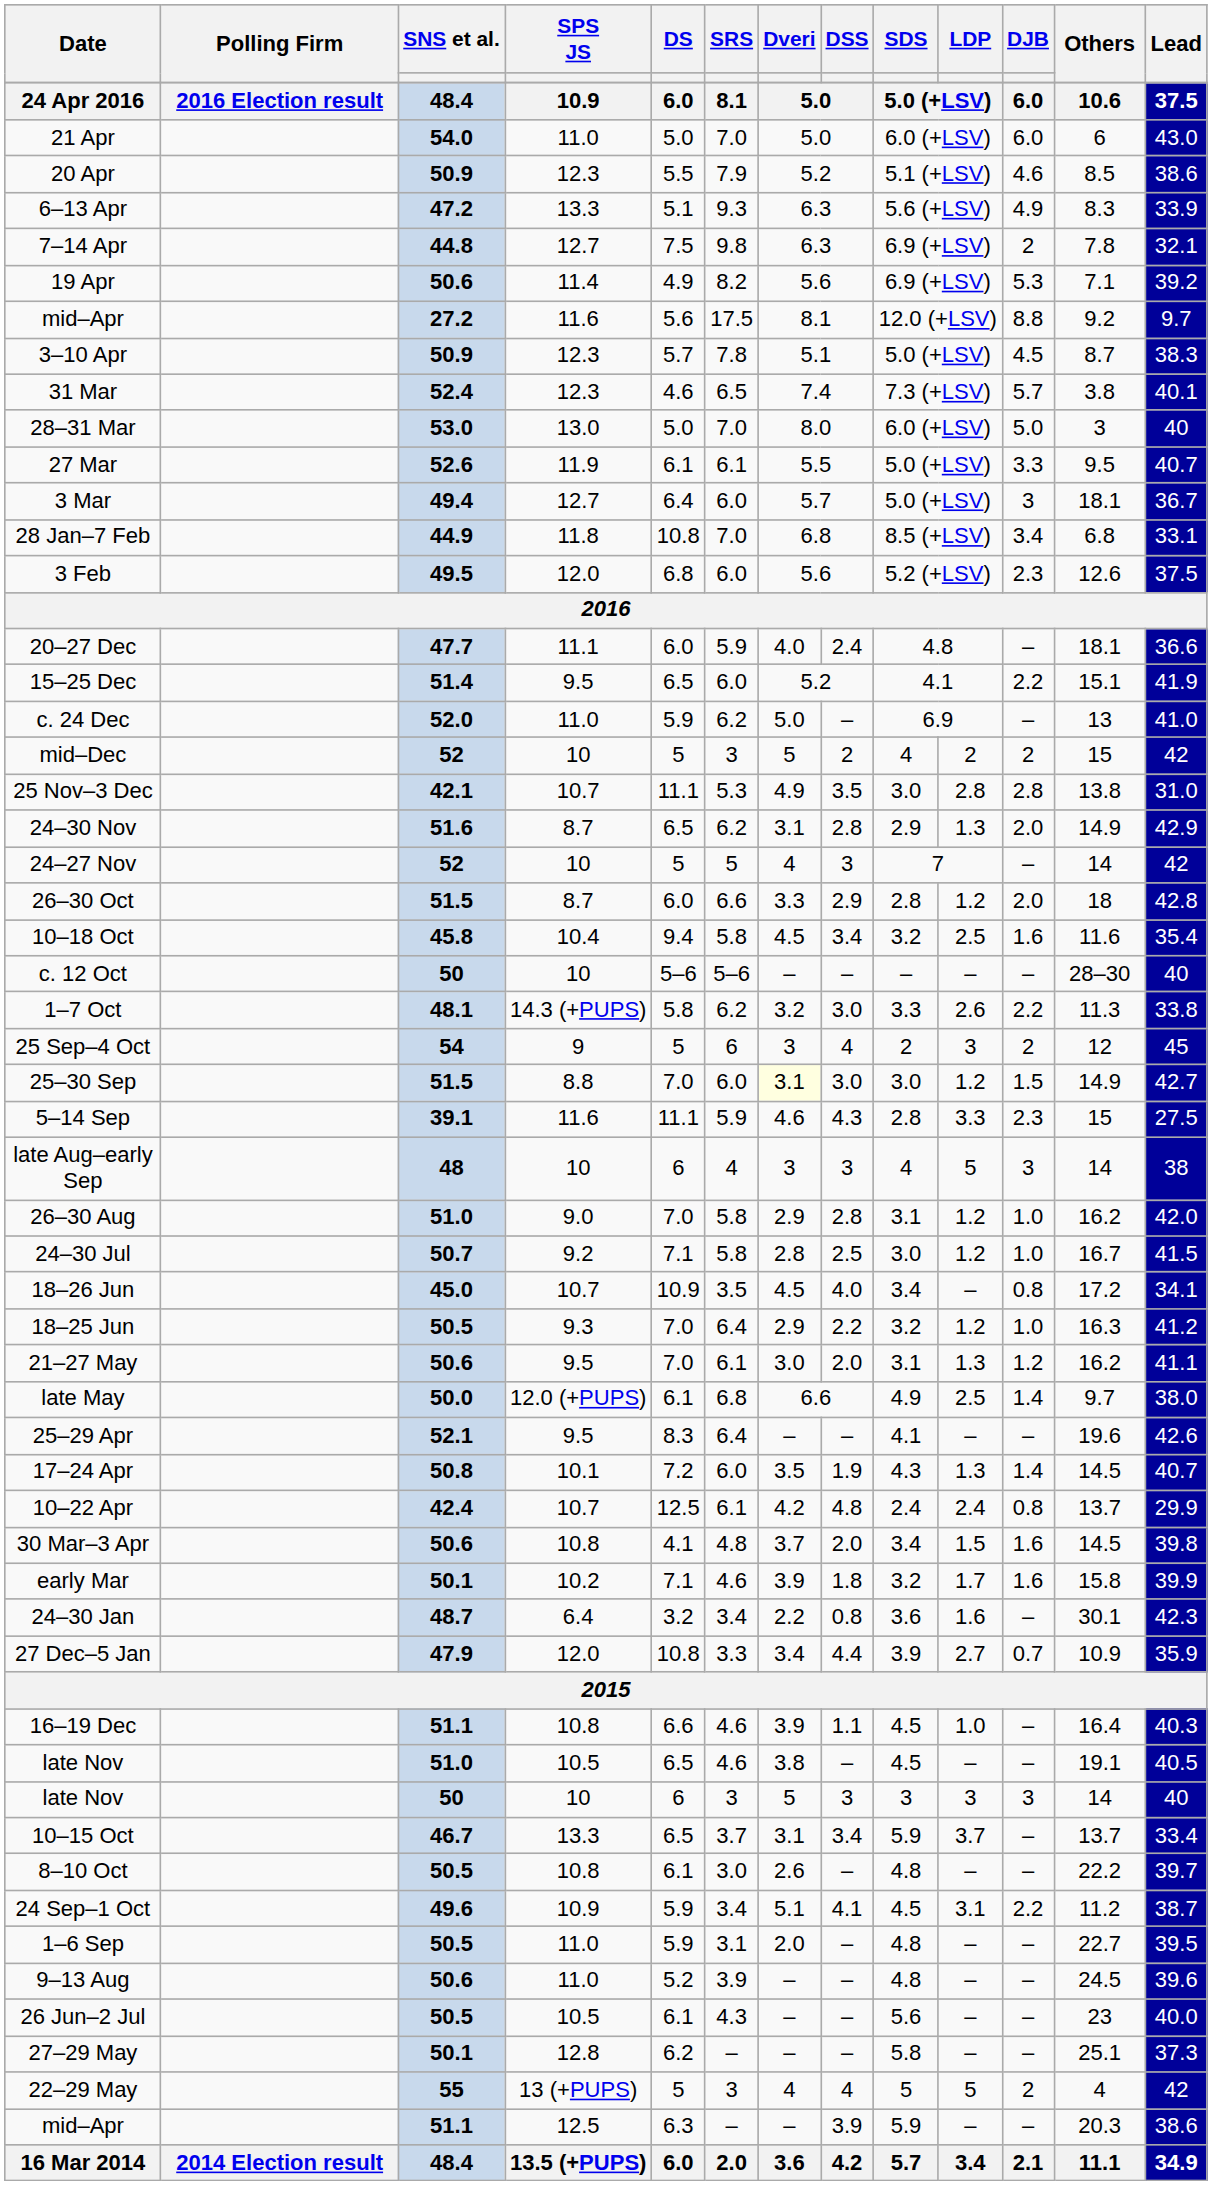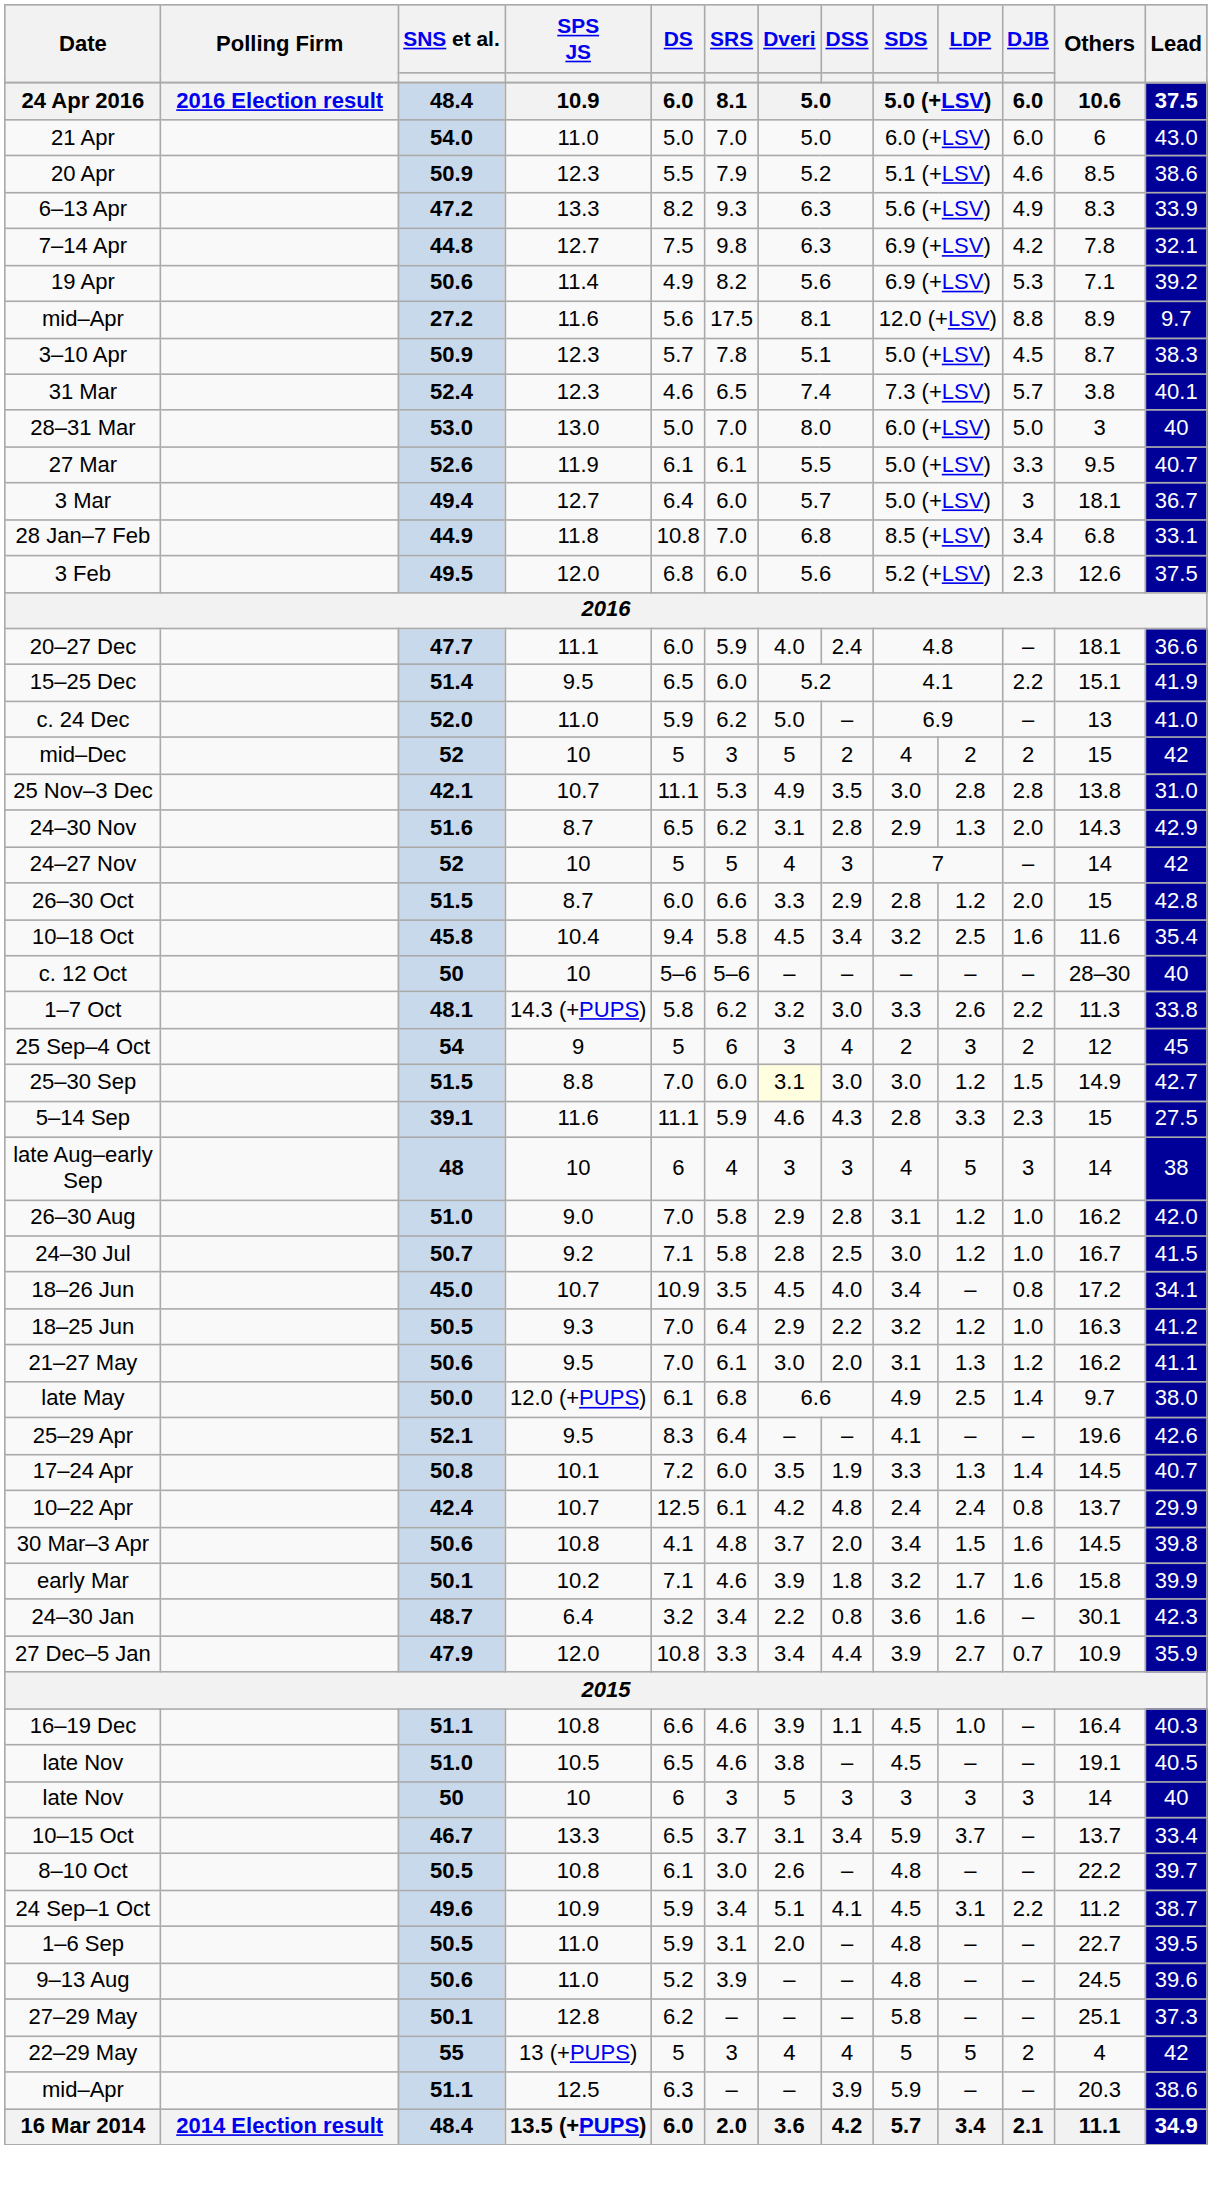(678, 209) 5.1 -> (678, 209) 8.2
(1028, 246) 2 -> (1028, 246) 4.2
(1100, 318) 9.2 -> (1100, 318) 8.9
(1100, 827) 14.9 -> (1100, 827) 14.3
(1100, 900) 18 -> (1100, 900) 15
(906, 1471) 4.3 -> (906, 1471) 3.3
- row: (83, 2016)
